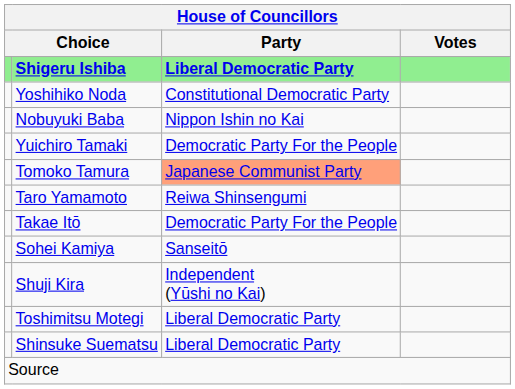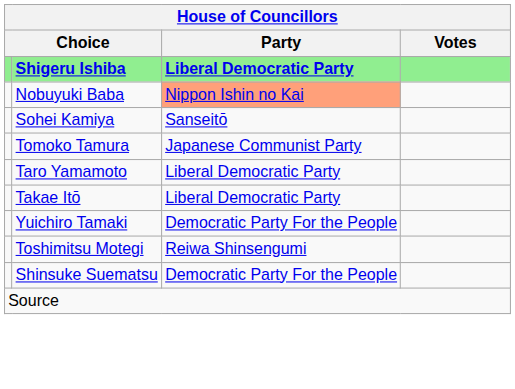- row: (71, 94)
(234, 120) no background -> (234, 94) lightsalmon background
rows swapped: (71, 145) <-> (65, 248)
(263, 171) lightsalmon background -> (263, 145) no background
(236, 197) Reiwa Shinsengumi -> (253, 171) Liberal Democratic Party
(281, 223) Democratic Party For the People -> (253, 197) Liberal Democratic Party
- row: (50, 283)
(253, 318) Liberal Democratic Party -> (236, 248) Reiwa Shinsengumi
(253, 344) Liberal Democratic Party -> (281, 274) Democratic Party For the People
